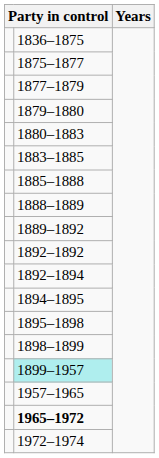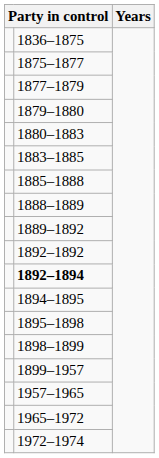(51, 275) normal -> (51, 275) bold
(51, 370) paleturquoise background -> (51, 370) no background
(51, 417) bold -> (51, 417) normal
